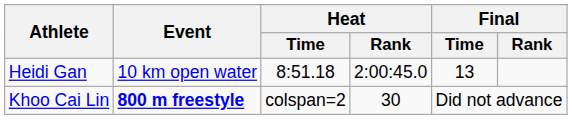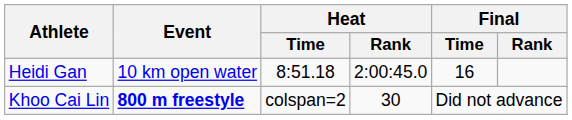(464, 73) 13 -> (464, 73) 16
